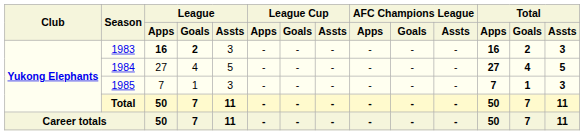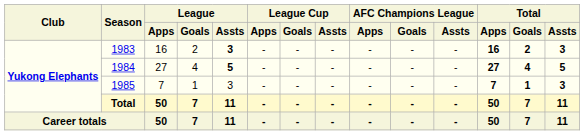(161, 49) bold -> (161, 49) normal
(195, 49) bold -> (195, 49) normal
(230, 49) normal -> (230, 49) bold
(230, 67) normal -> (230, 67) bold
